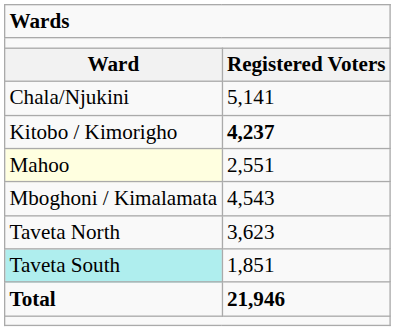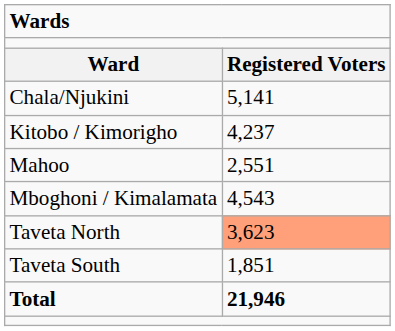(251, 131) bold -> (251, 131) normal
(39, 164) lightyellow background -> (39, 164) no background
(251, 231) no background -> (251, 231) lightsalmon background
(65, 265) paleturquoise background -> (65, 265) no background
